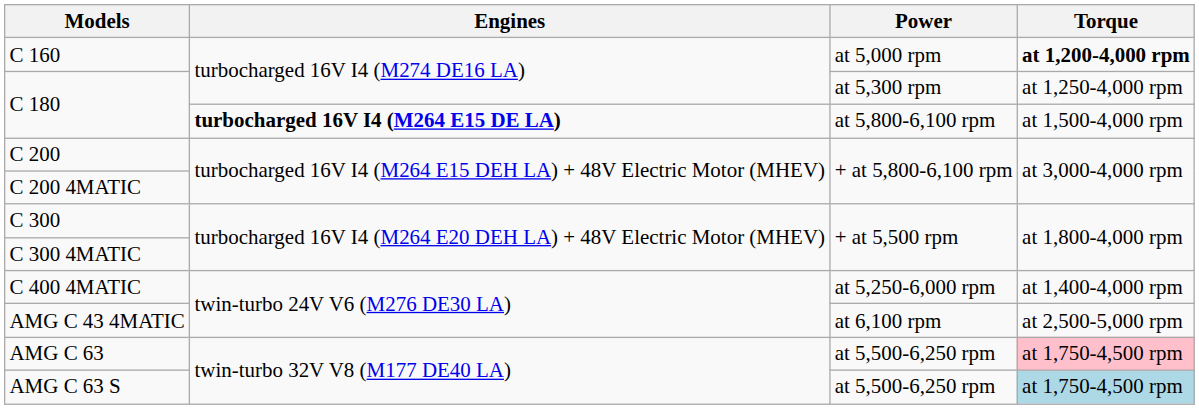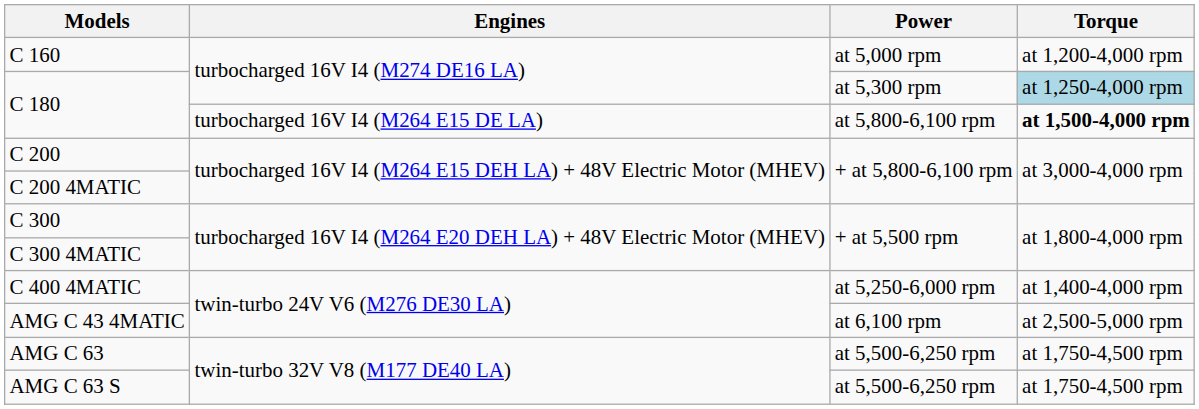(1106, 54) bold -> (1102, 54) normal
(1102, 87) no background -> (1102, 87) lightblue background
(378, 120) bold -> (369, 120) normal
(1102, 120) normal -> (1106, 120) bold
(1102, 353) pink background -> (1102, 353) no background
(1102, 386) lightblue background -> (1102, 386) no background
